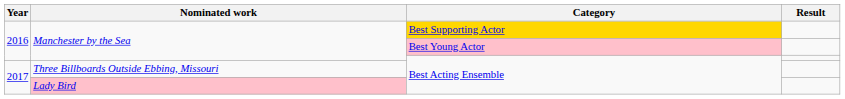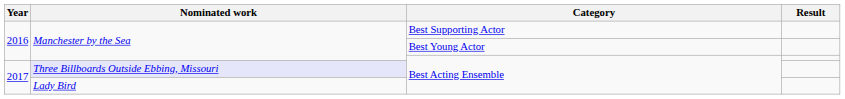(457, 30) gold background -> (457, 30) no background
(447, 47) pink background -> (447, 47) no background
(126, 68) no background -> (126, 68) lavender background
(55, 85) pink background -> (55, 85) no background
